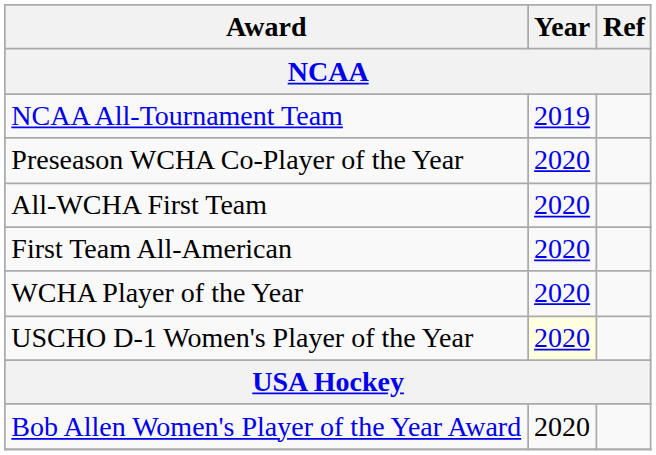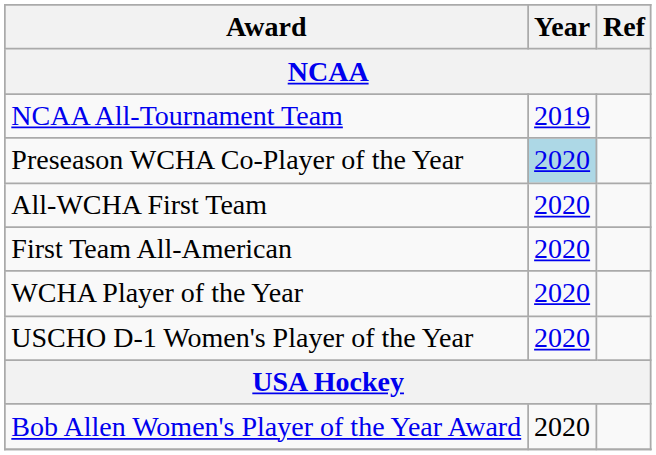(562, 159) no background -> (562, 159) lightblue background
(562, 337) lightyellow background -> (562, 337) no background
